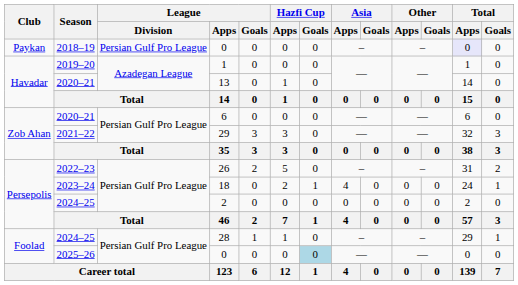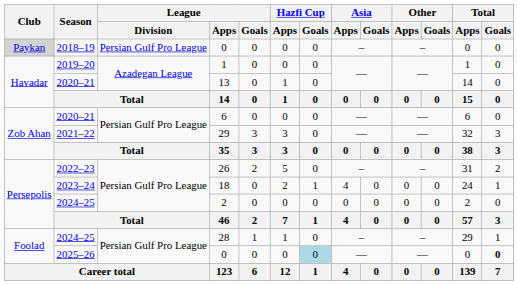(29, 47) no background -> (29, 47) lightgrey background
(467, 47) lavender background -> (467, 47) no background
(498, 254) normal -> (498, 254) bold
